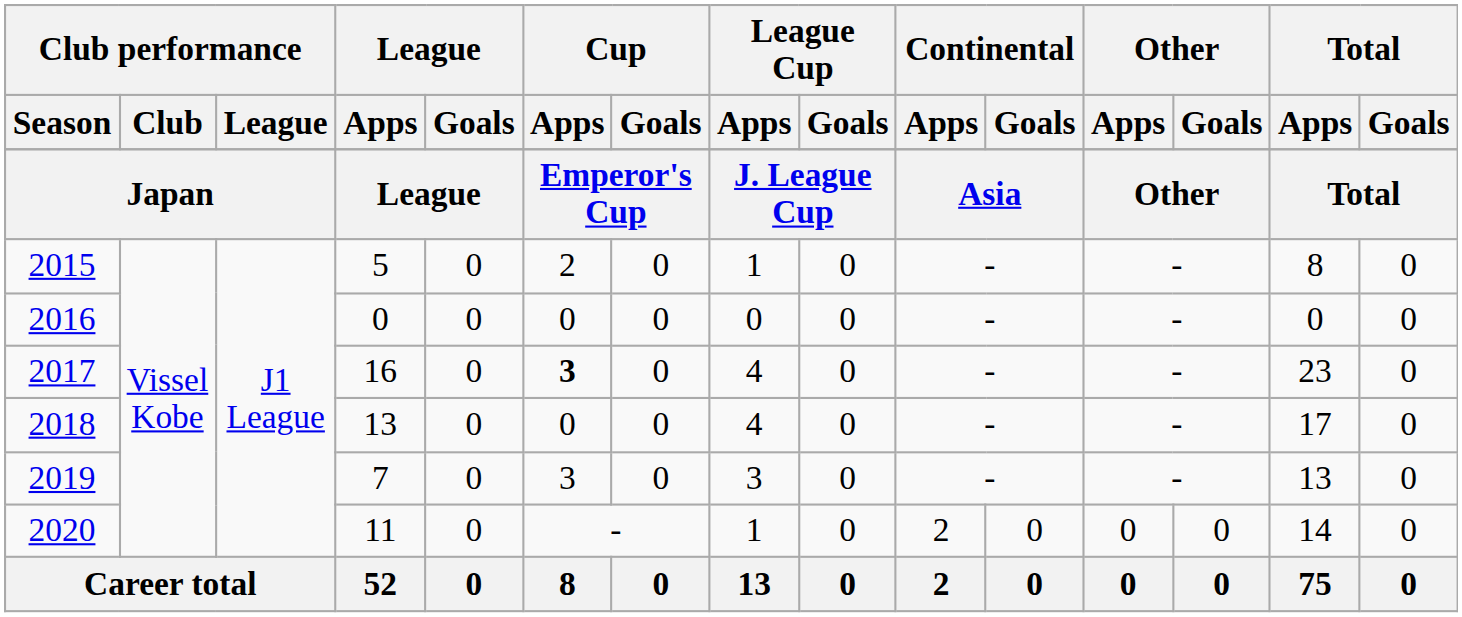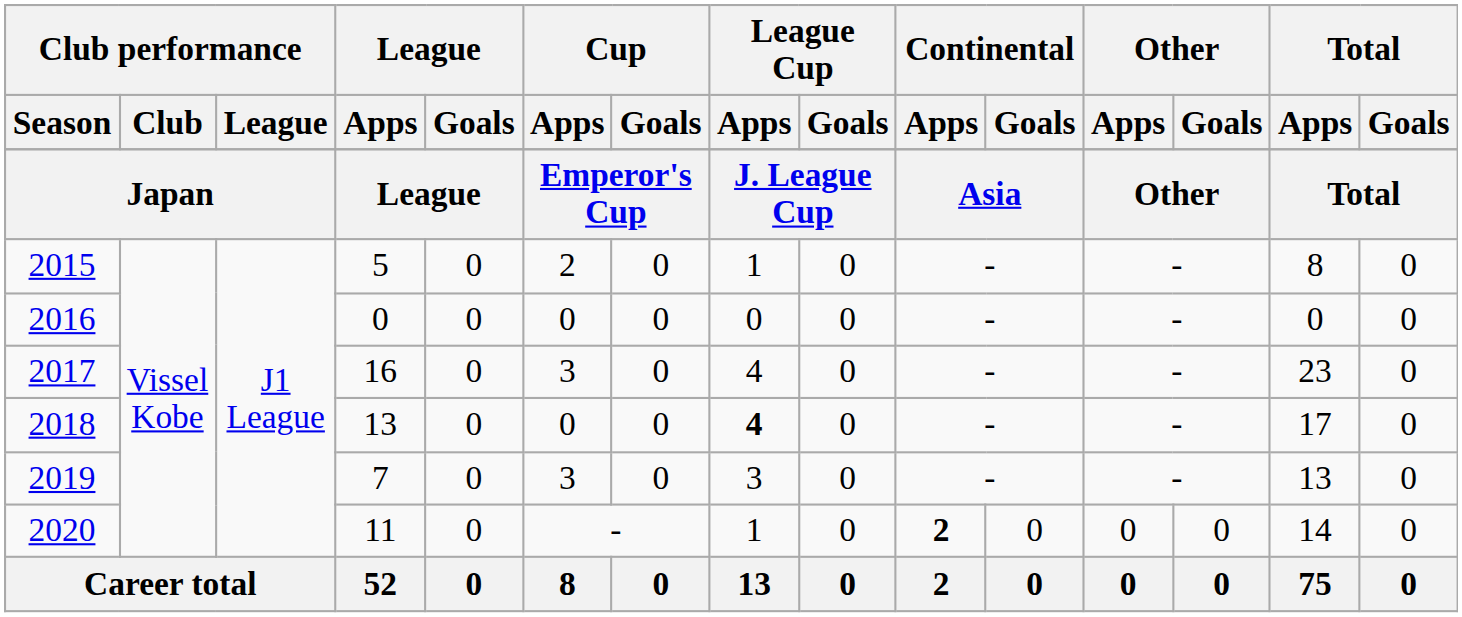(567, 371) bold -> (567, 371) normal
(754, 424) normal -> (754, 424) bold
(941, 530) normal -> (941, 530) bold
